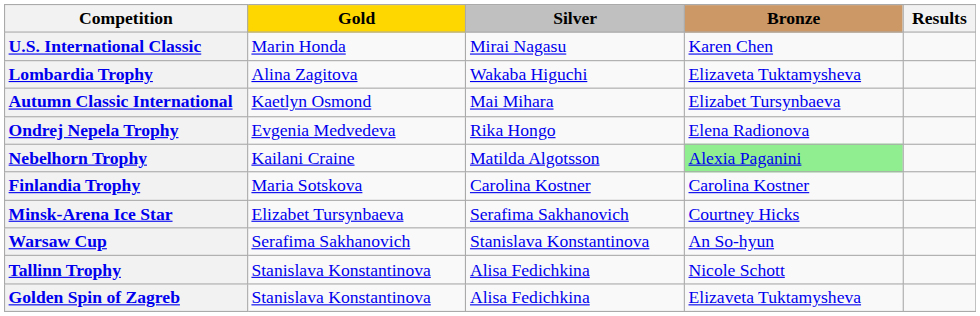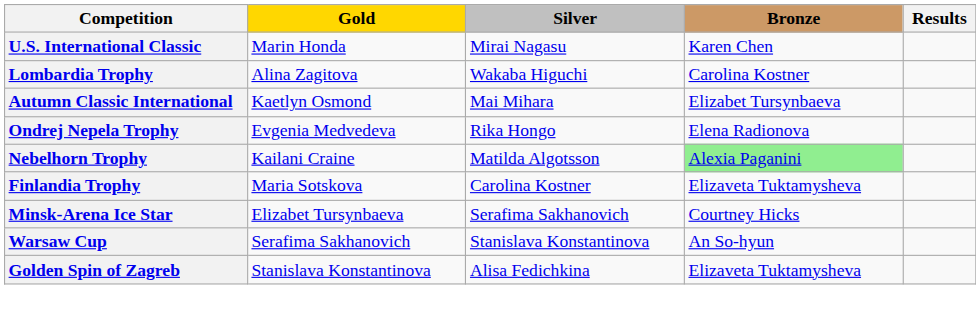(775, 74) Elizaveta Tuktamysheva -> (749, 74) Carolina Kostner
(749, 185) Carolina Kostner -> (775, 185) Elizaveta Tuktamysheva
- row: (65, 269)
